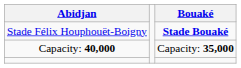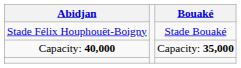(195, 31) bold -> (195, 31) normal
